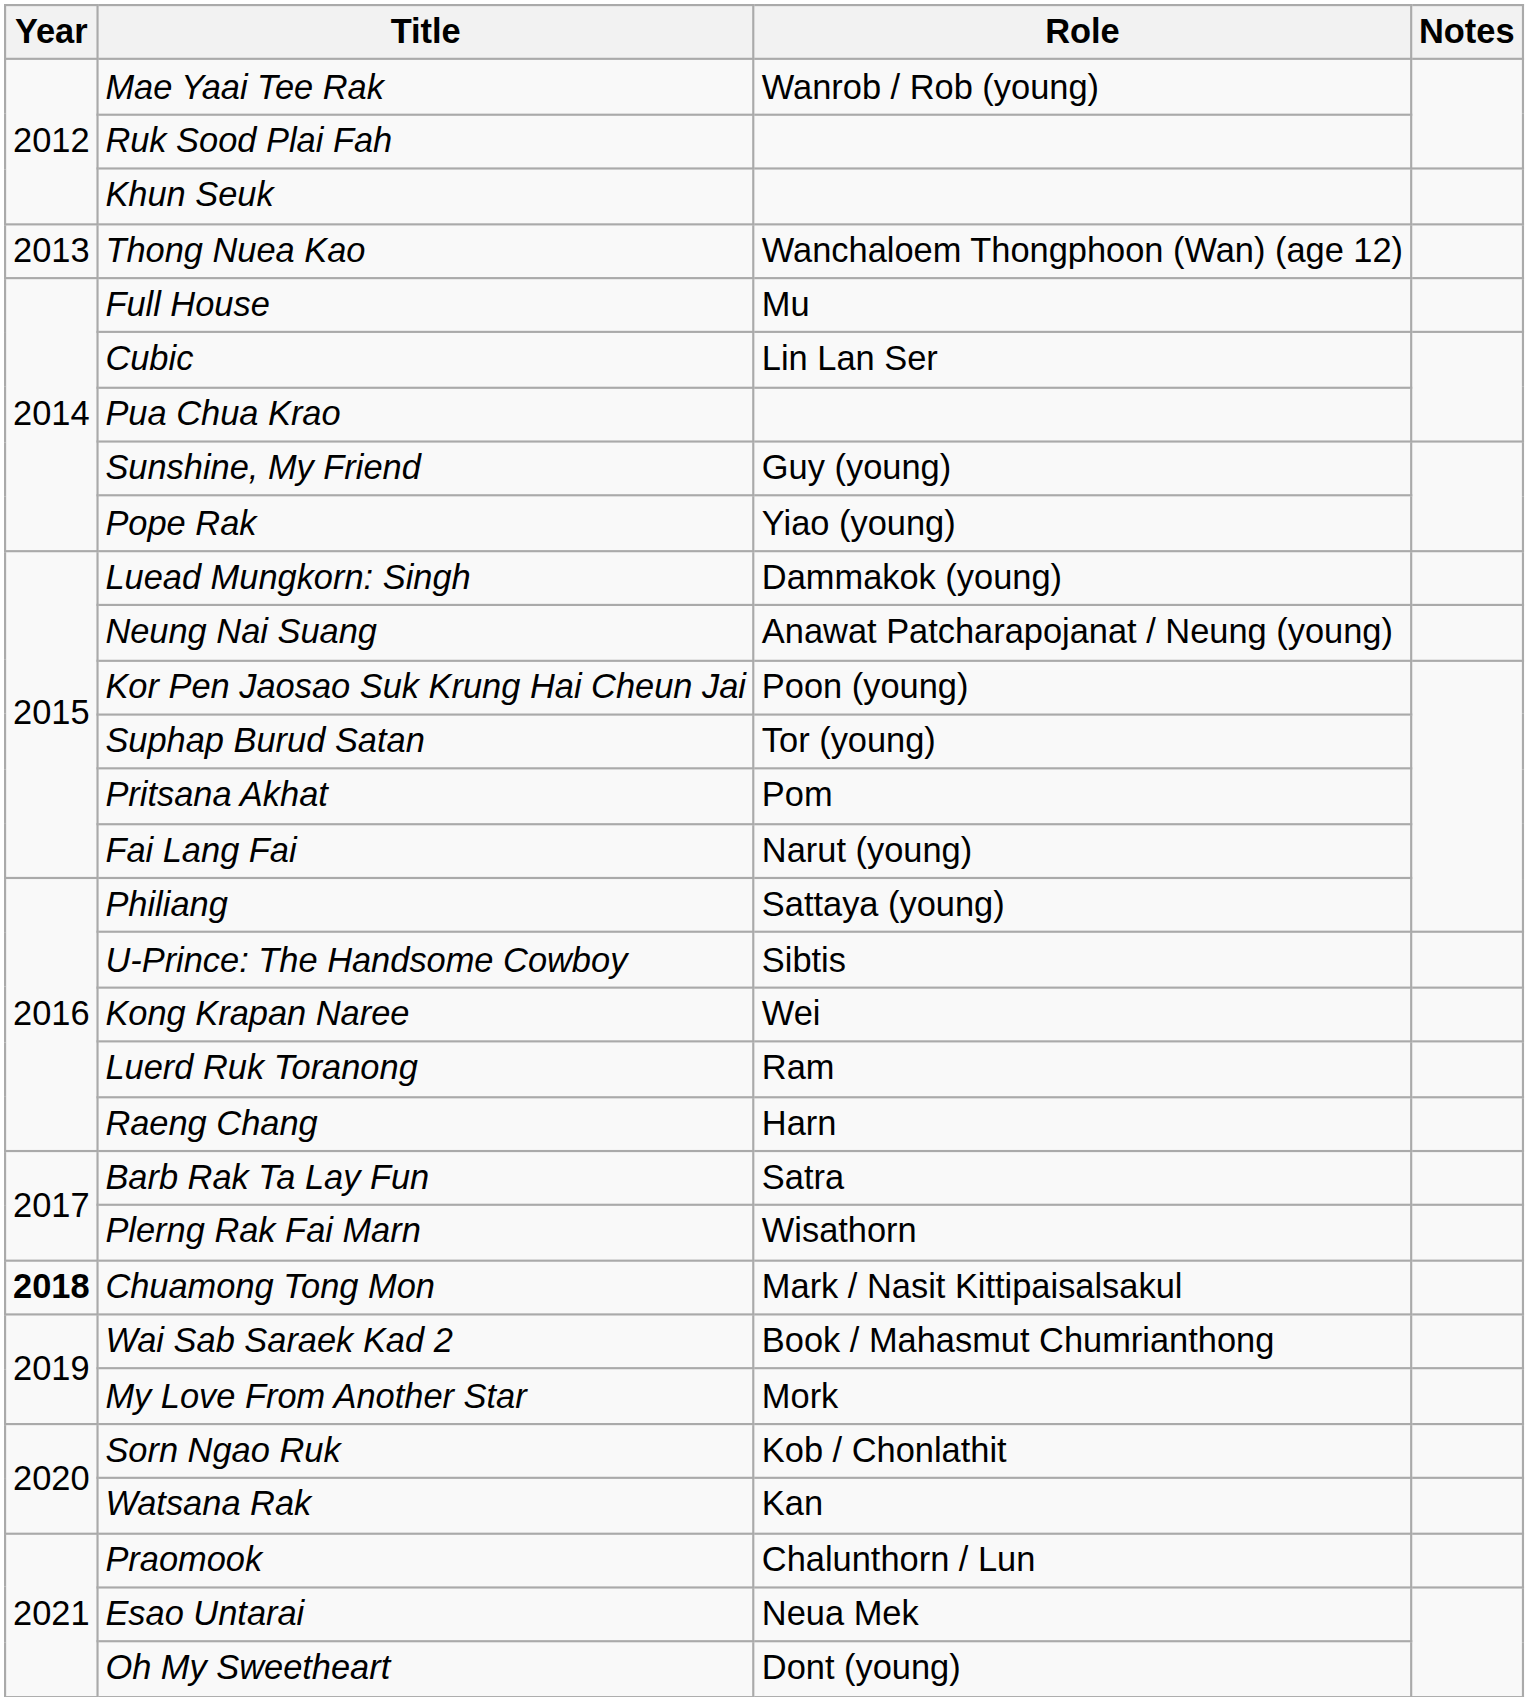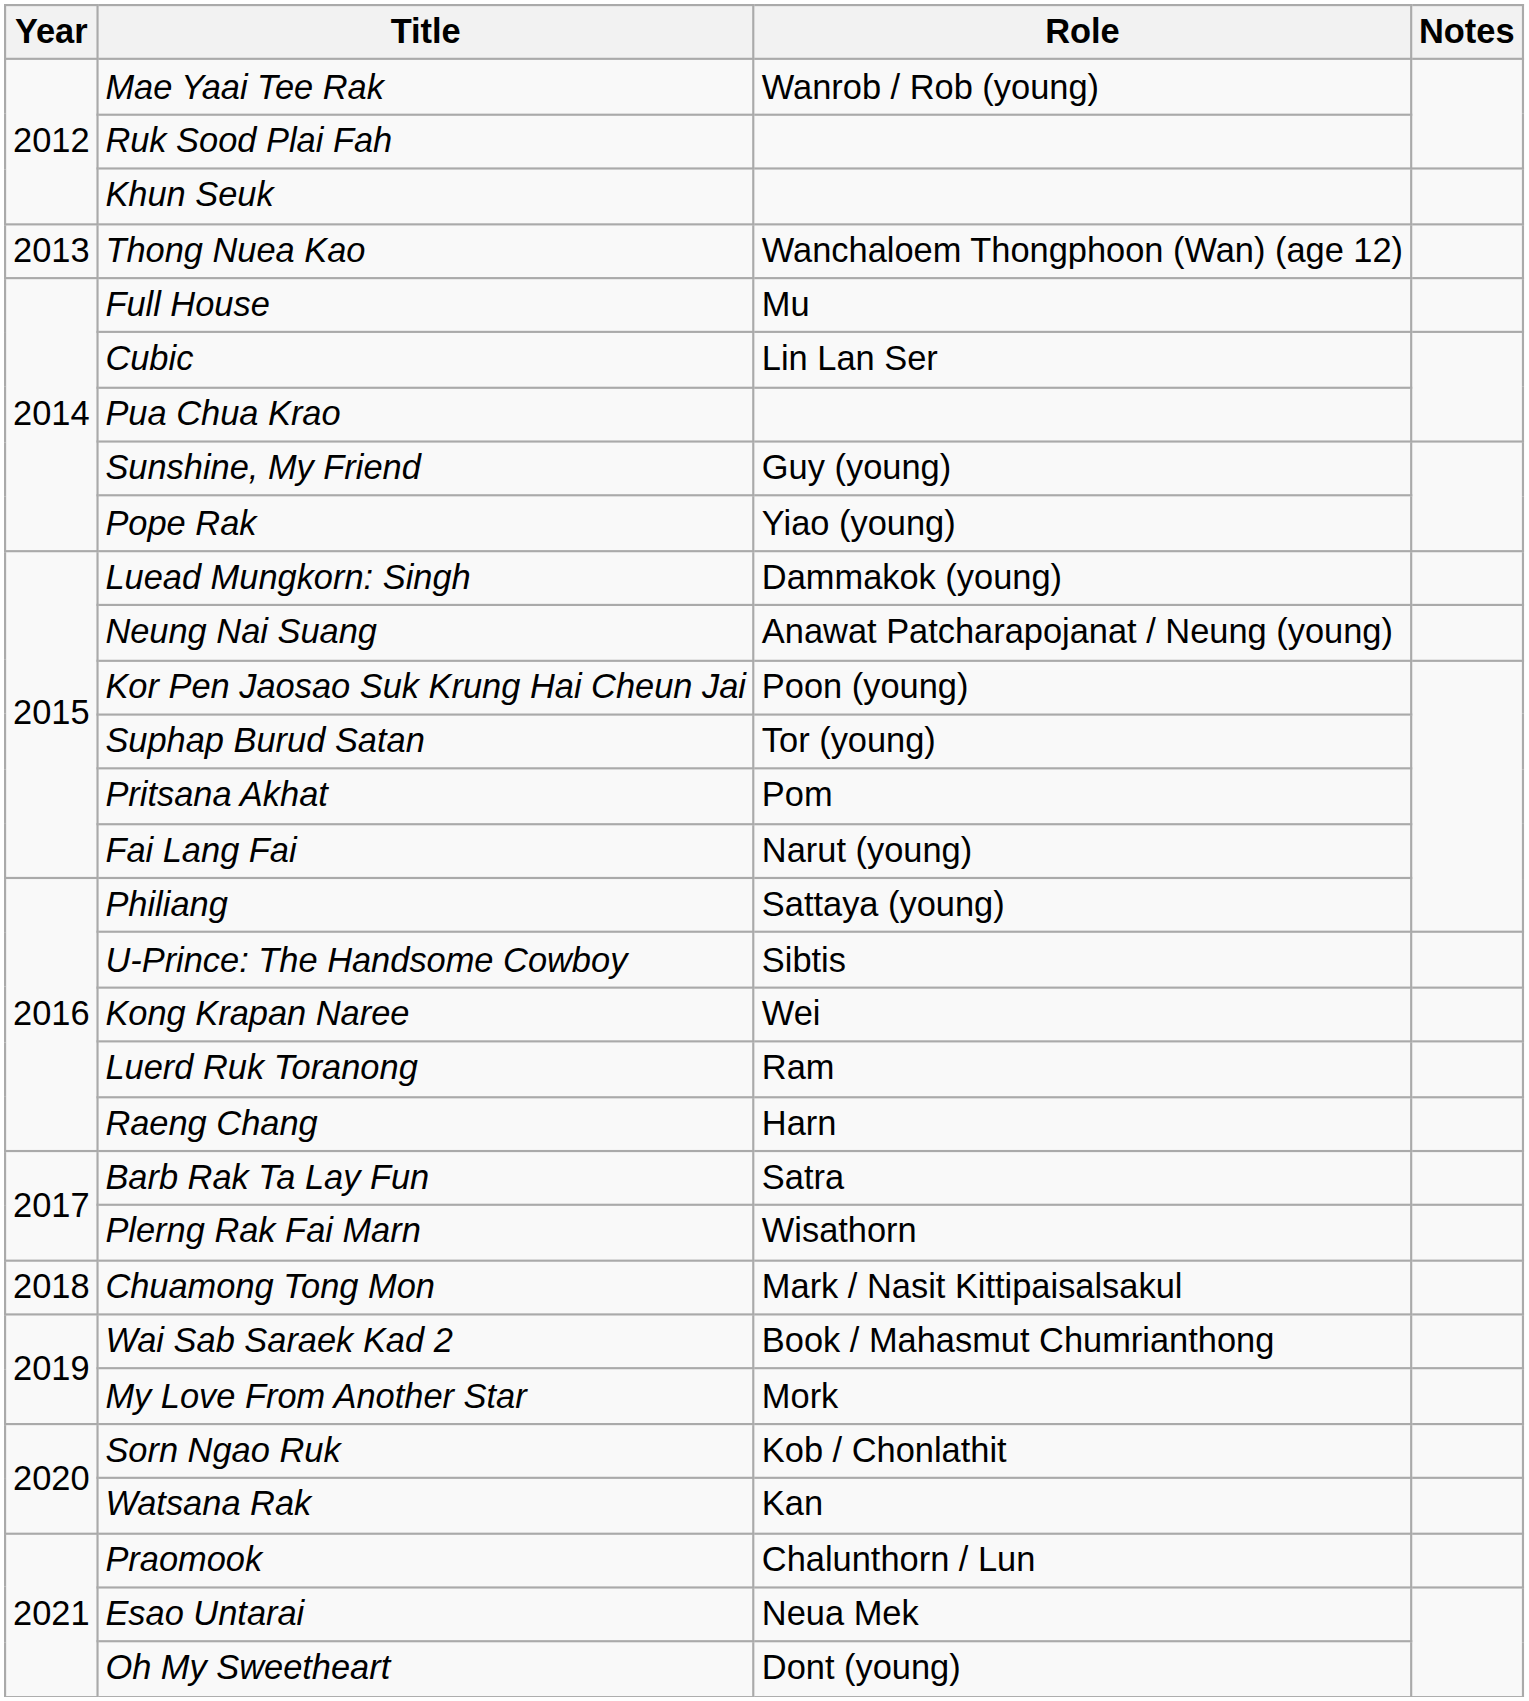(51, 1286) bold -> (51, 1286) normal
